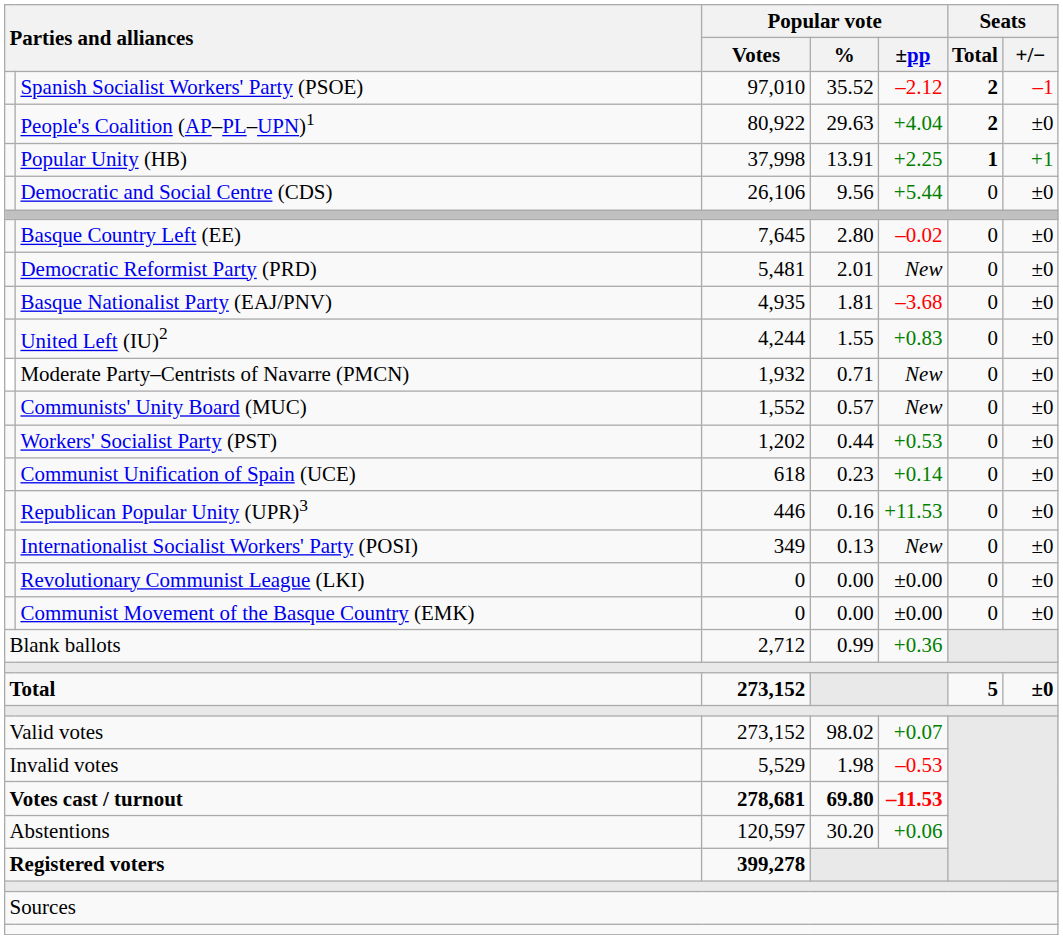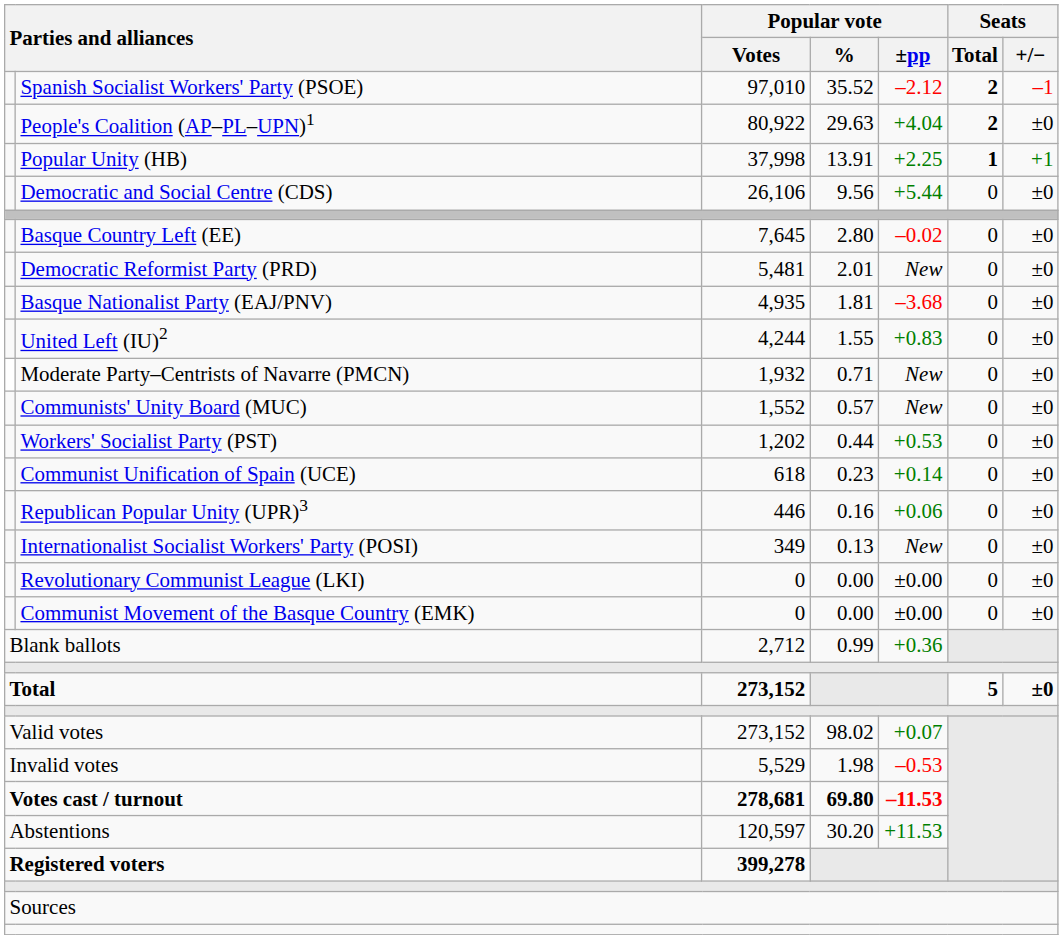(913, 510) +11.53 -> (918, 510) +0.06
(918, 831) +0.06 -> (913, 831) +11.53
